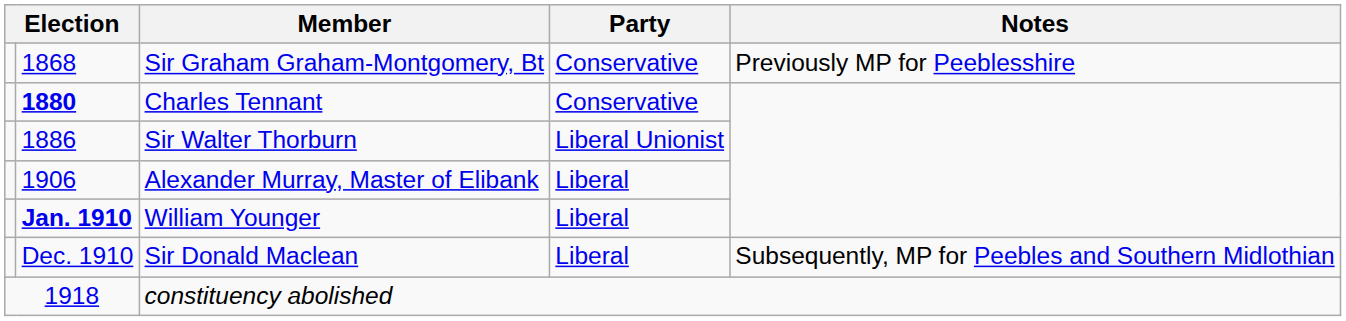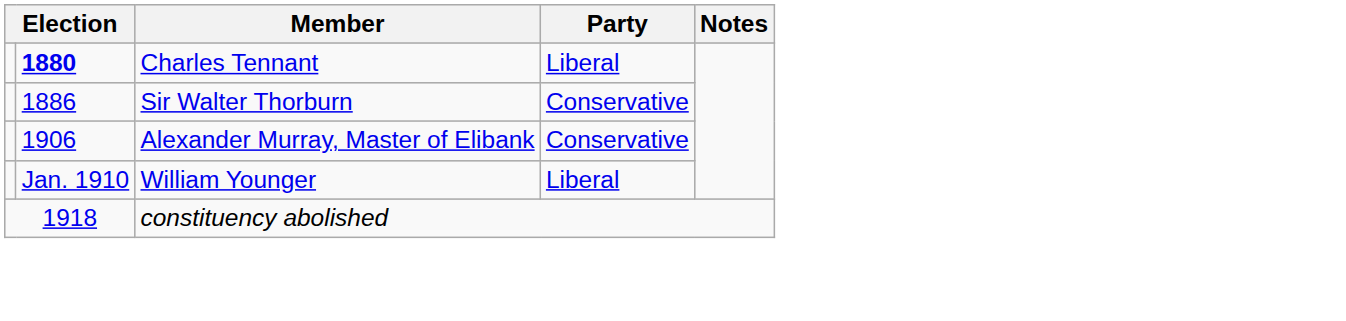- row: (344, 62)
(627, 101) Conservative -> (583, 62) Liberal
(640, 140) Liberal Unionist -> (617, 101) Conservative
(592, 179) Liberal -> (617, 140) Conservative
(77, 218) bold -> (75, 179) normal
- row: (251, 256)
